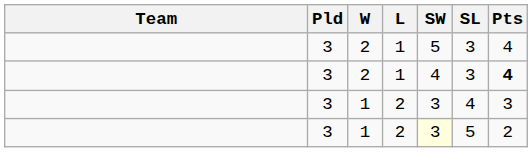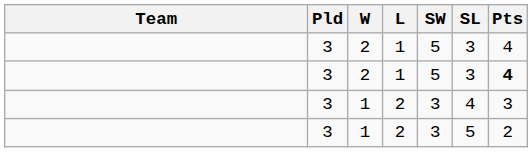(435, 76) 4 -> (435, 76) 5
(435, 132) lightyellow background -> (435, 132) no background
